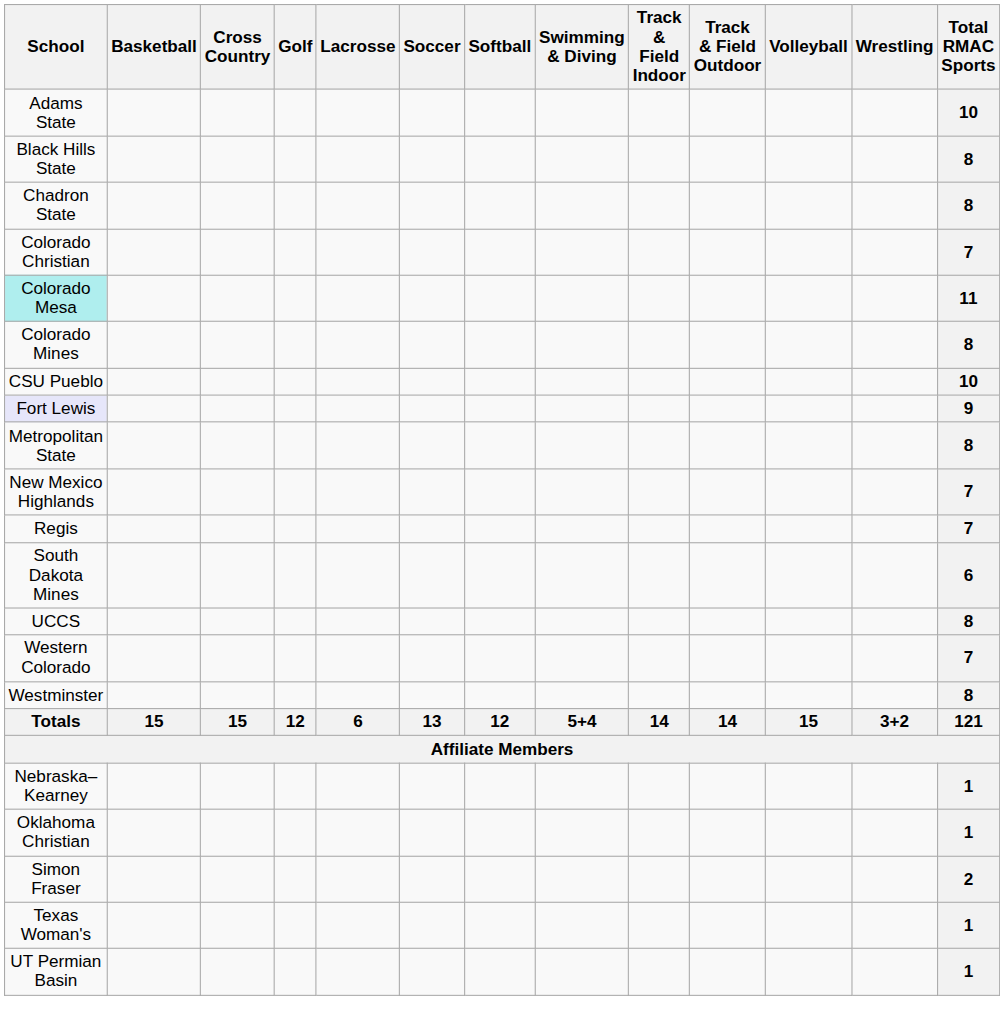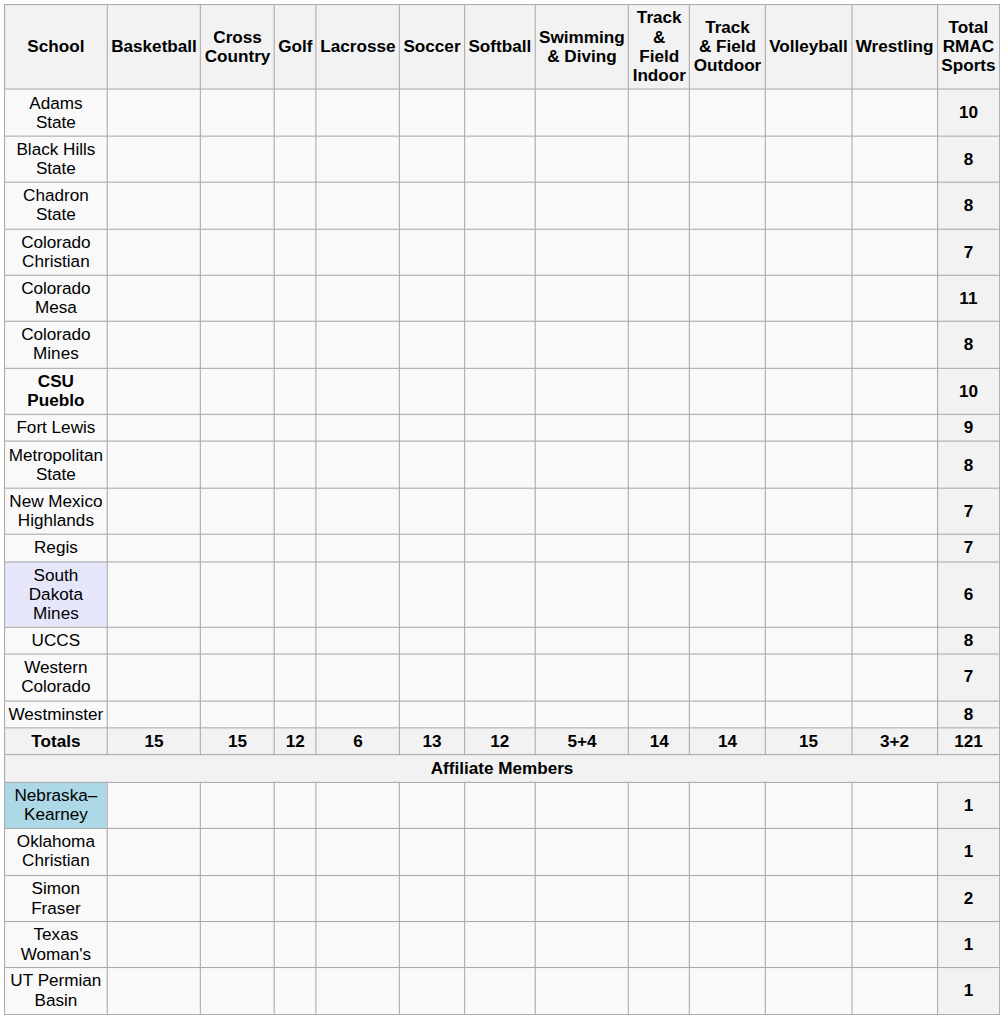(56, 298) paleturquoise background -> (56, 298) no background
(56, 381) normal -> (56, 391) bold
(56, 408) lavender background -> (56, 427) no background
(56, 575) no background -> (56, 594) lavender background
(56, 786) no background -> (56, 805) lightblue background
